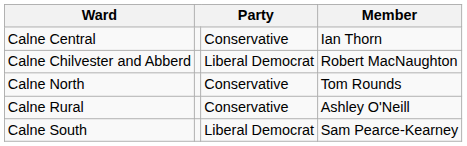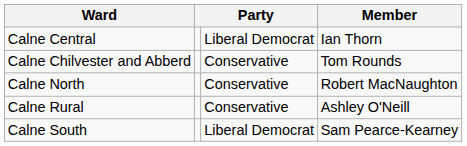(246, 38) Conservative -> (259, 38) Liberal Democrat
(259, 61) Liberal Democrat -> (246, 61) Conservative
(389, 61) Robert MacNaughton -> (361, 61) Tom Rounds
(361, 84) Tom Rounds -> (389, 84) Robert MacNaughton
